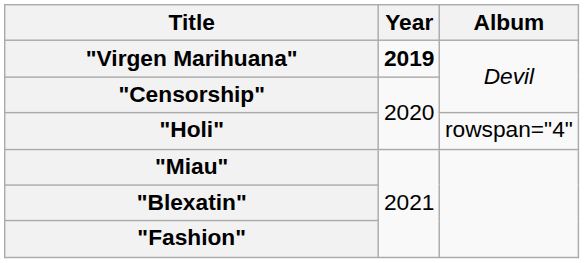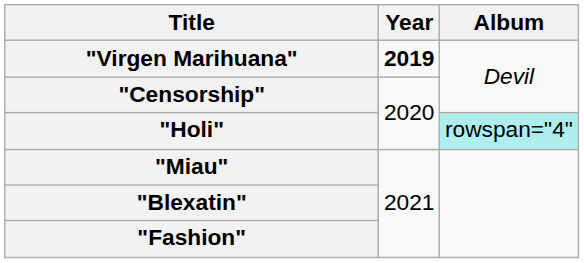(509, 130) no background -> (509, 130) paleturquoise background
